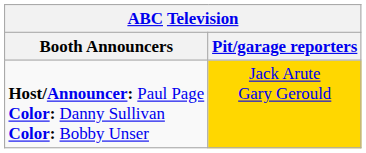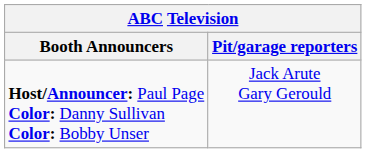(285, 84) gold background -> (285, 84) no background
